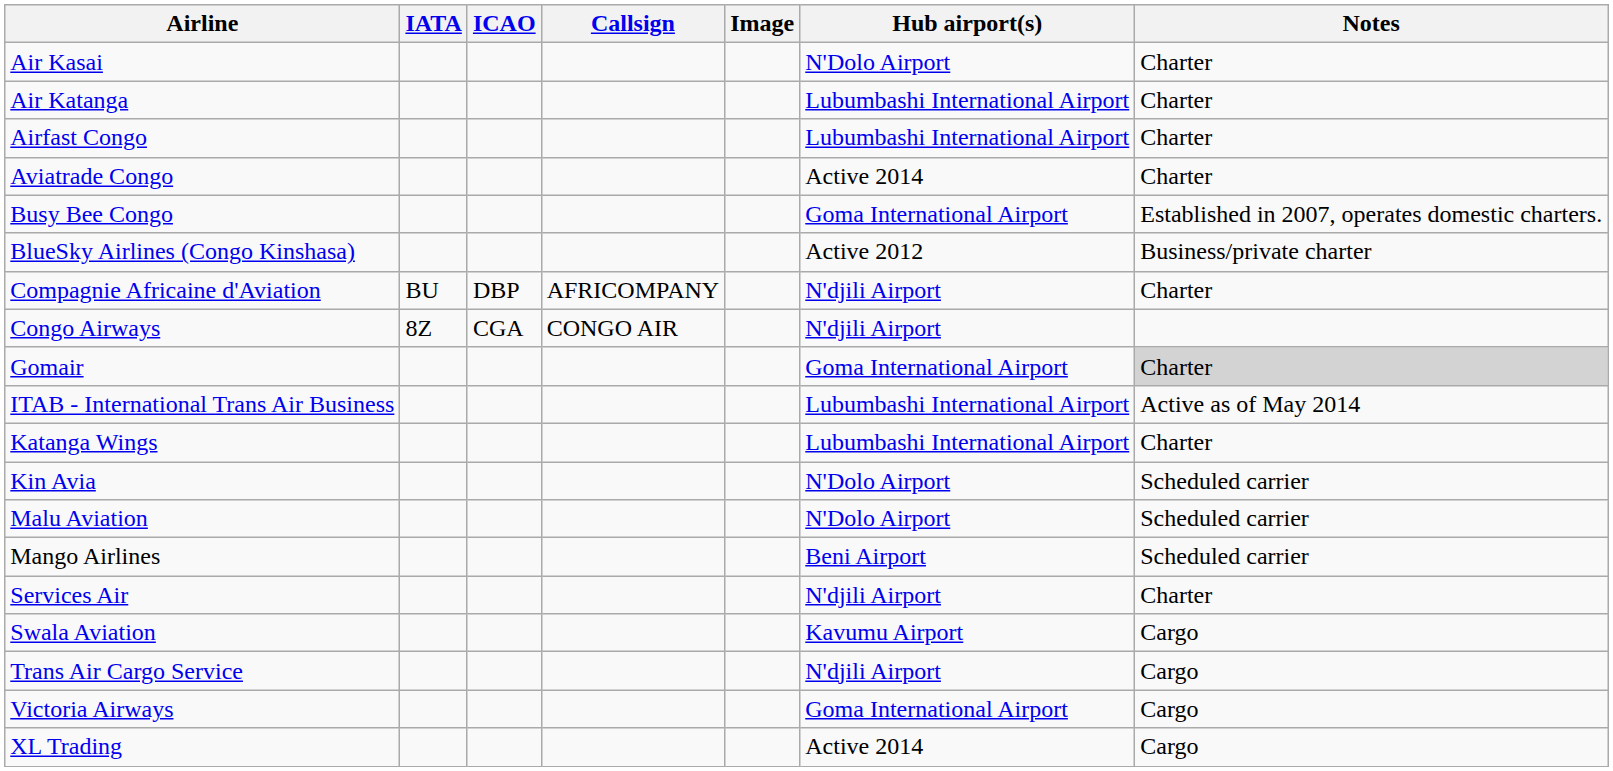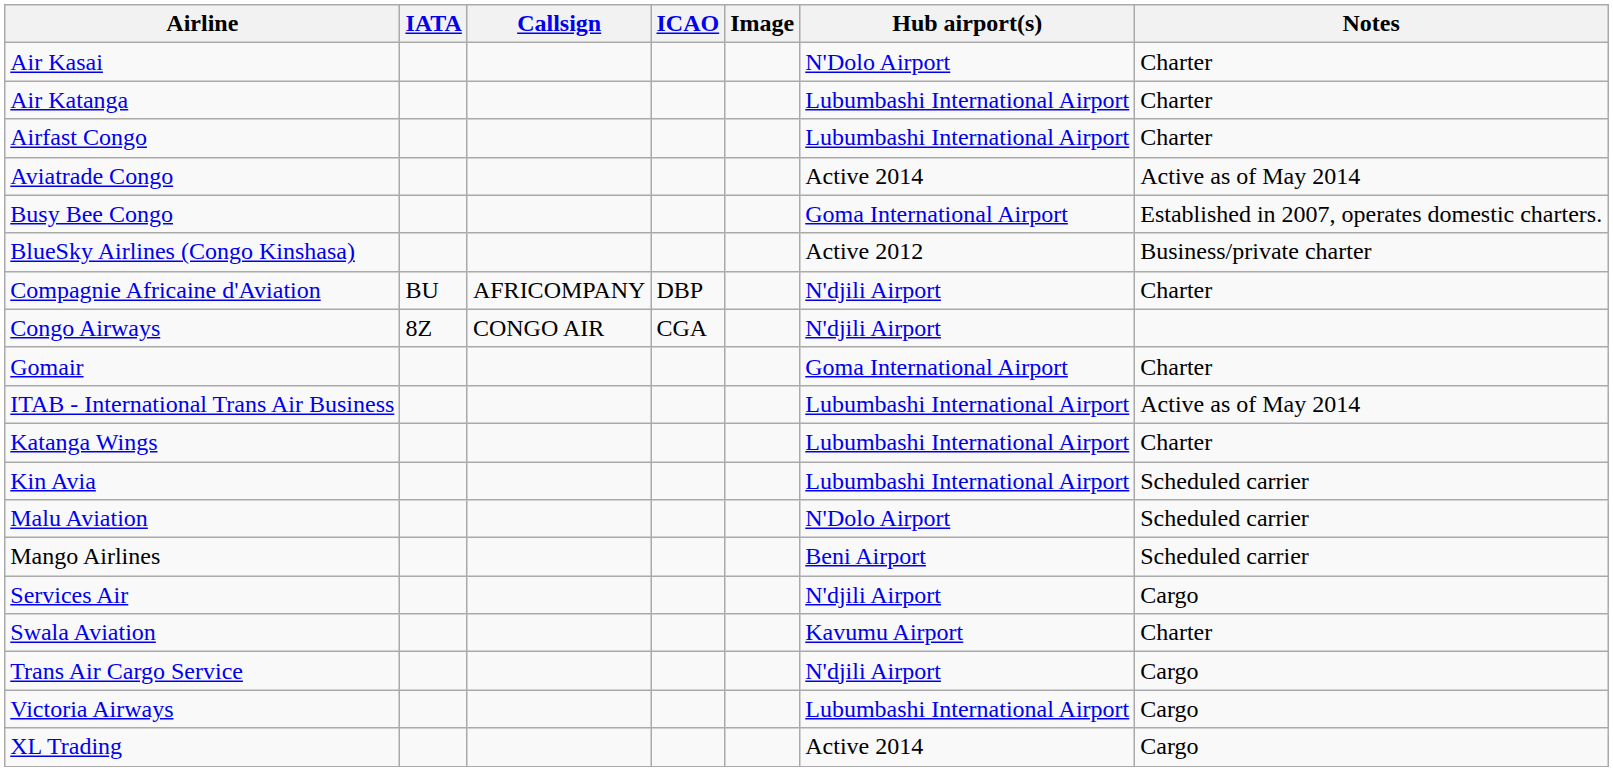columns swapped: (504, 23) <-> (633, 23)
(1176, 175) Charter -> (1250, 175) Active as of May 2014
(1176, 366) lightgrey background -> (1176, 366) no background
(878, 480) N'Dolo Airport -> (967, 480) Lubumbashi International Airport
(1176, 594) Charter -> (1169, 594) Cargo
(1169, 632) Cargo -> (1176, 632) Charter
(937, 708) Goma International Airport -> (967, 708) Lubumbashi International Airport
